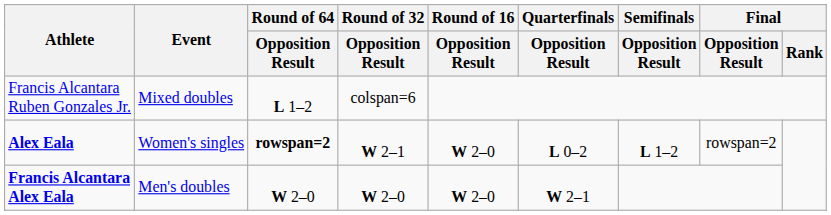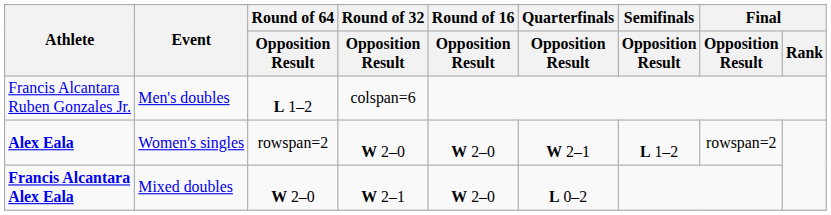(186, 98) Mixed doubles -> (184, 98) Men's doubles
(293, 143) bold -> (293, 143) normal
(383, 152) W 2–1 -> (383, 152) W 2–0
(568, 152) L 0–2 -> (568, 152) W 2–1
(184, 187) Men's doubles -> (186, 187) Mixed doubles
(383, 197) W 2–0 -> (383, 197) W 2–1
(568, 197) W 2–1 -> (568, 197) L 0–2
